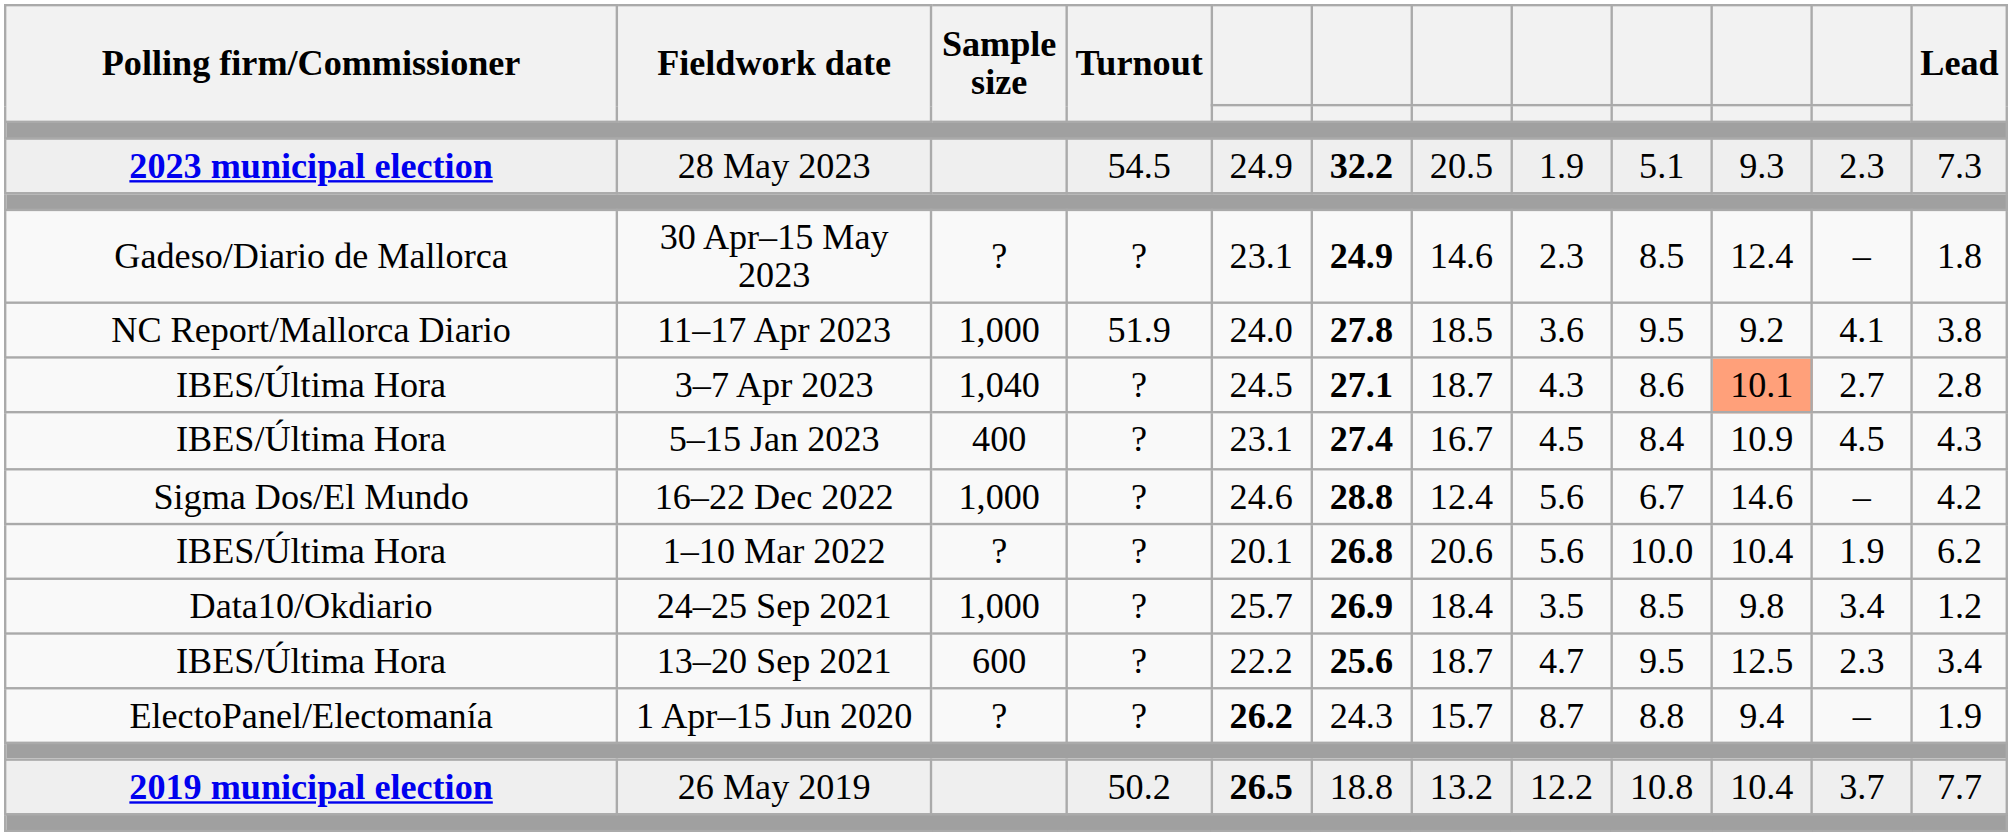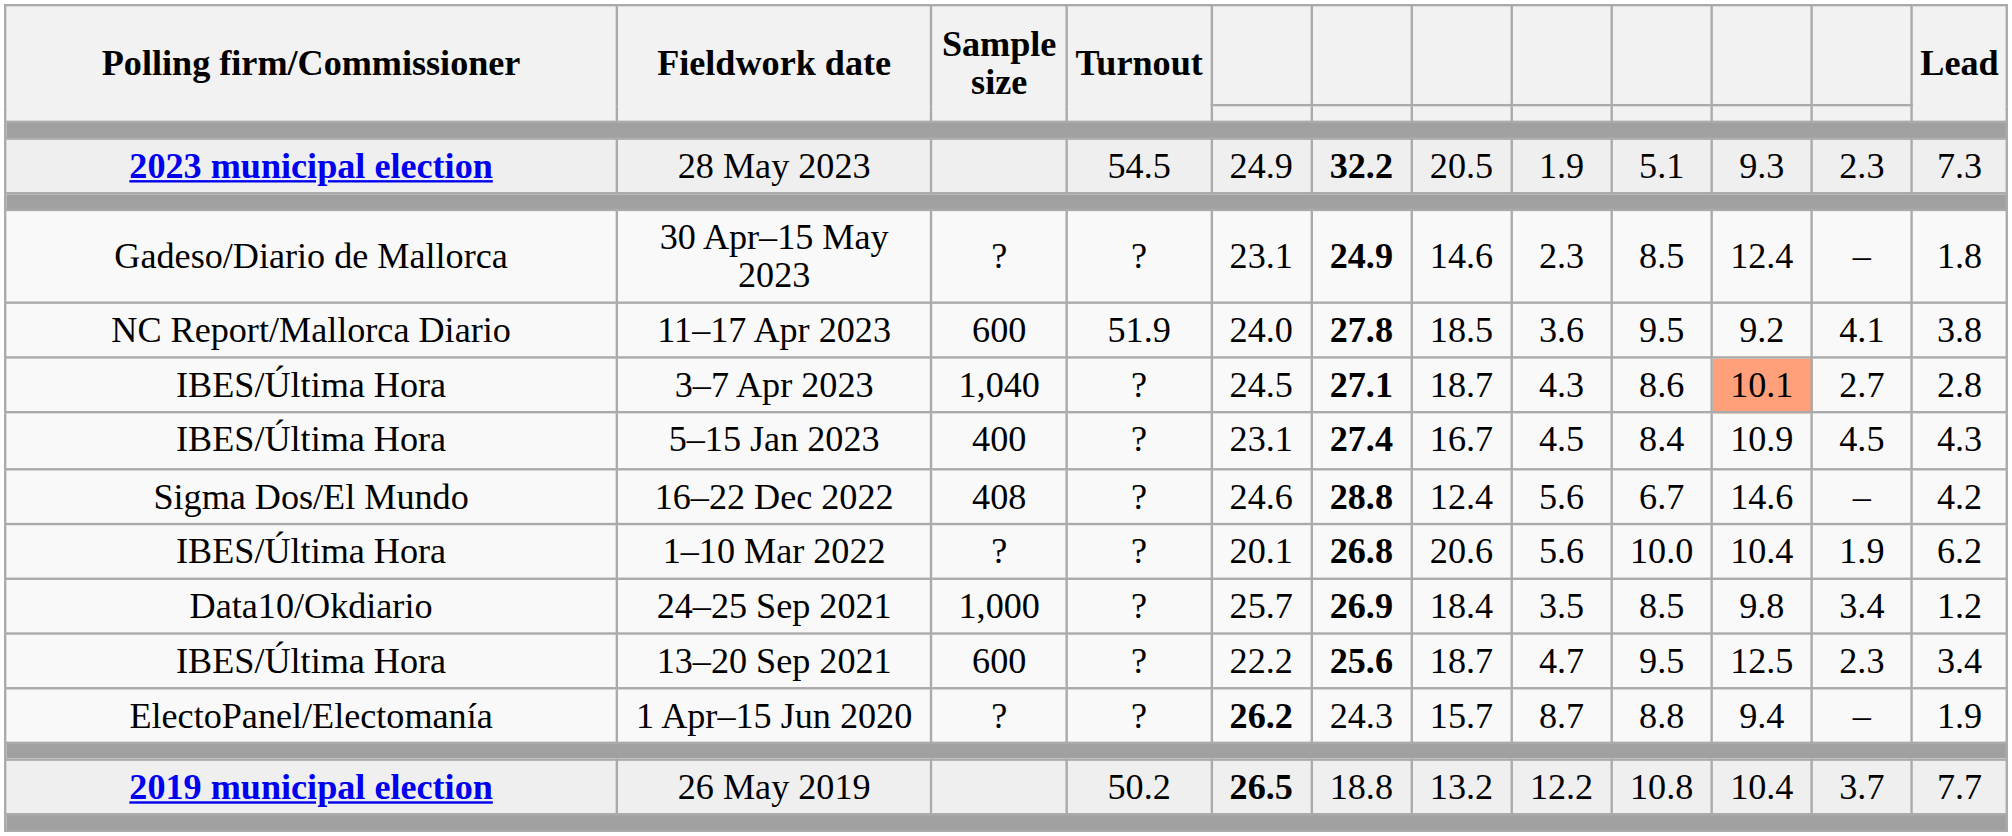(999, 330) 1,000 -> (999, 330) 600
(999, 495) 1,000 -> (999, 495) 408
